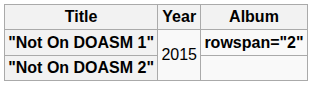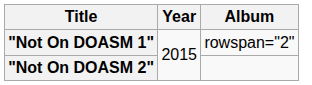(254, 42) bold -> (249, 42) normal
